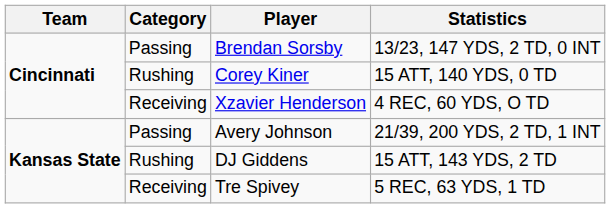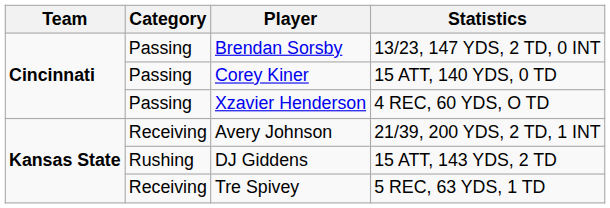(161, 75) Rushing -> (160, 75) Passing
(168, 103) Receiving -> (160, 103) Passing
(160, 132) Passing -> (168, 132) Receiving
